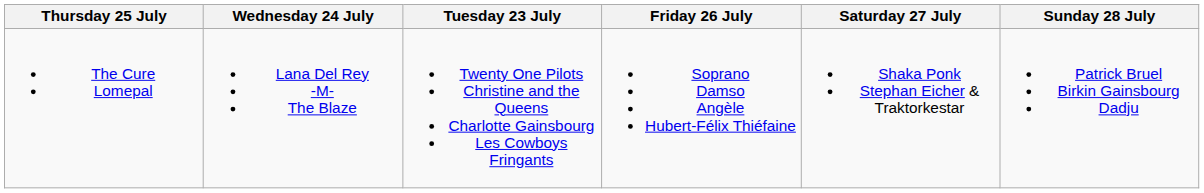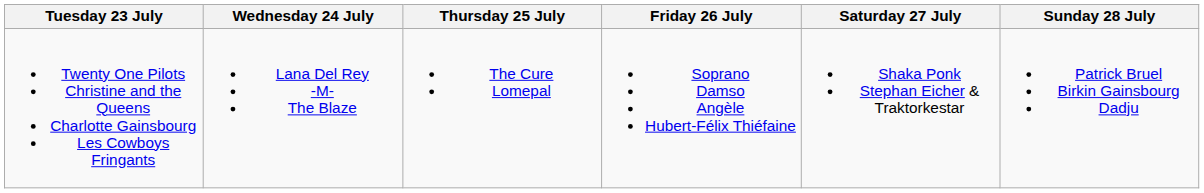columns swapped: (502, 16) <-> (104, 16)
